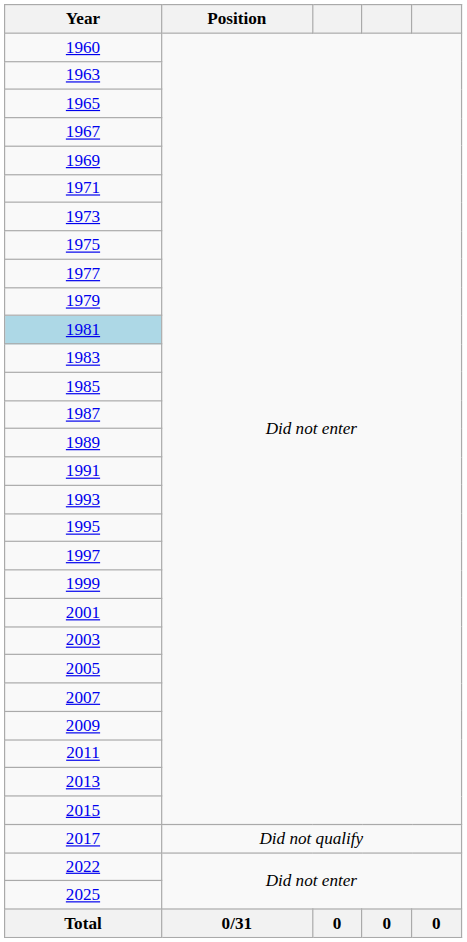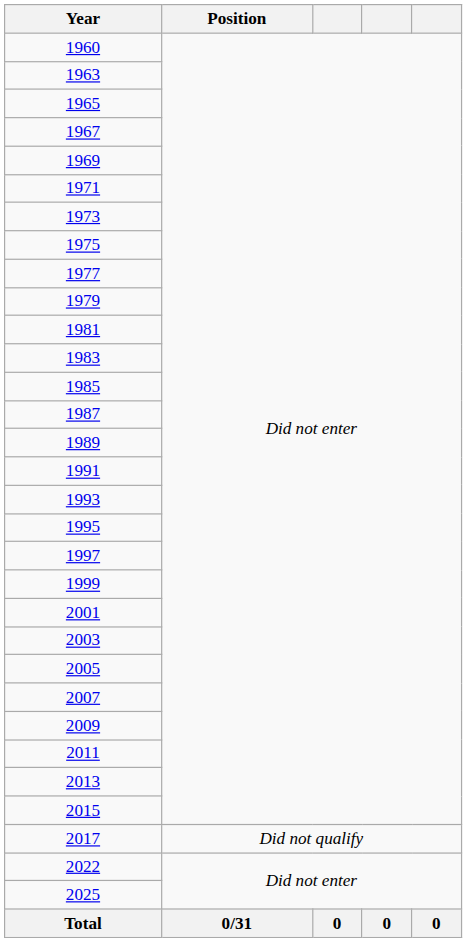(83, 329) lightblue background -> (83, 329) no background
